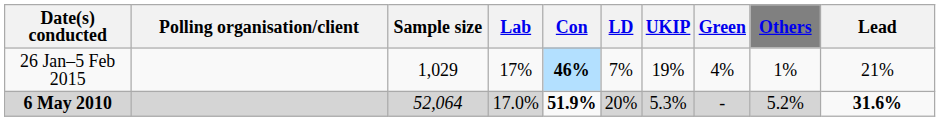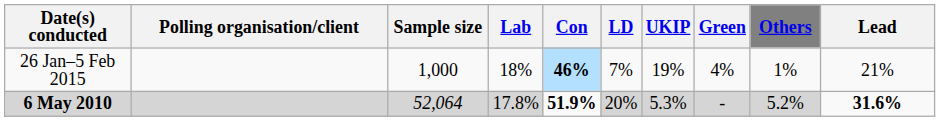(438, 70) 1,029 -> (438, 70) 1,000
(516, 70) 17% -> (516, 70) 18%
(516, 104) 17.0% -> (516, 104) 17.8%
